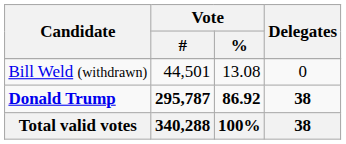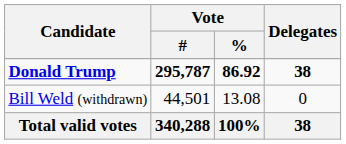rows swapped: (62, 98) <-> (78, 71)
